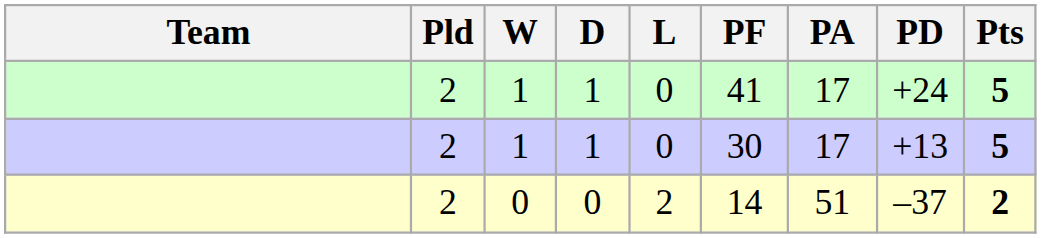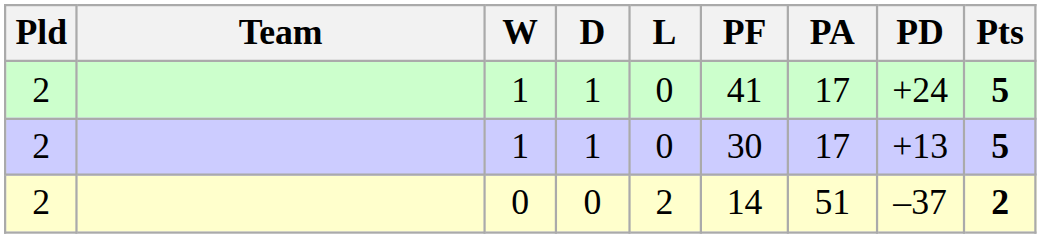columns swapped: (208, 32) <-> (448, 32)
